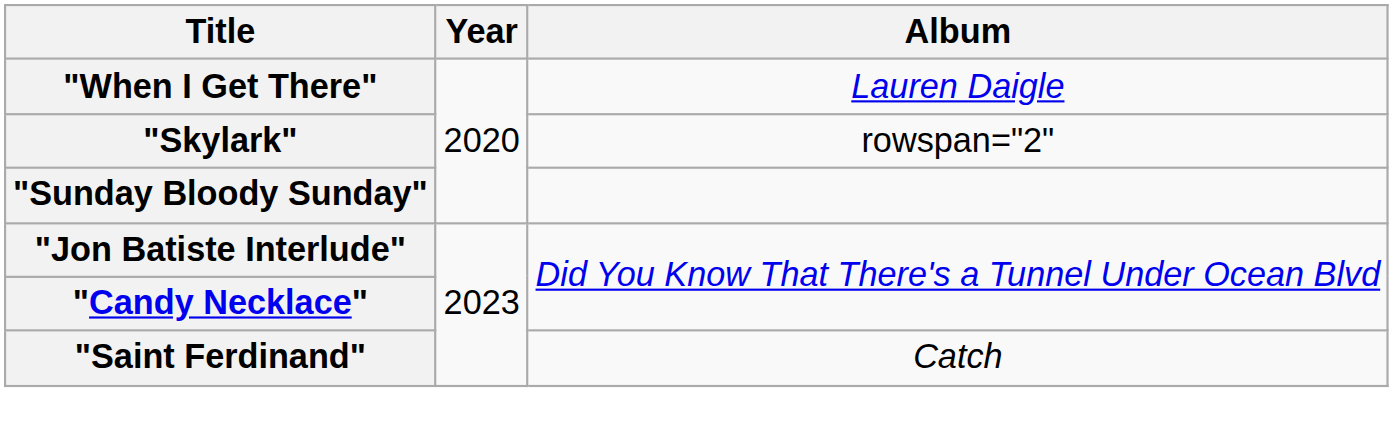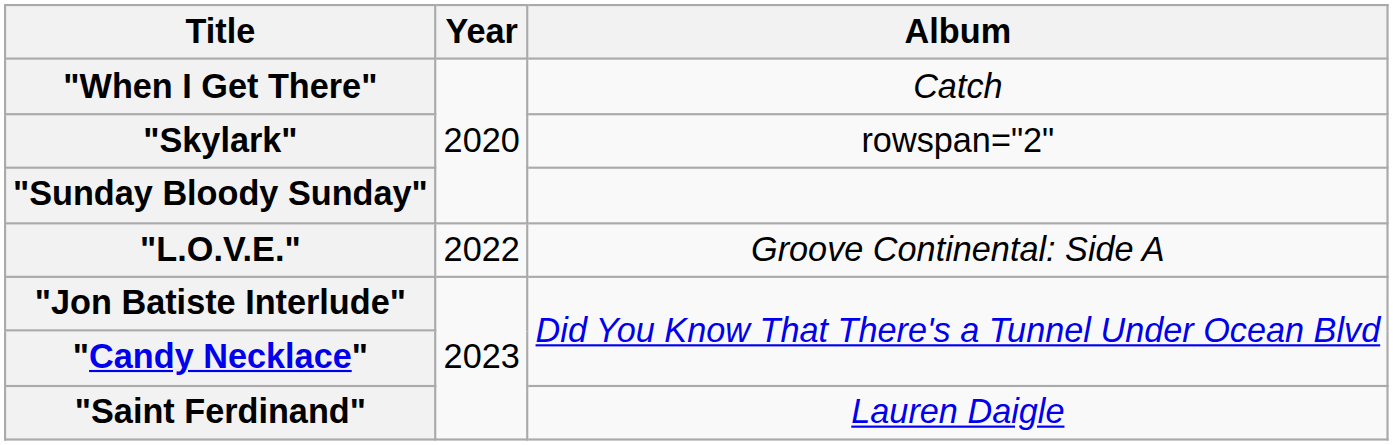(958, 85) Lauren Daigle -> (958, 85) Catch
+ row: (220, 248)
(958, 357) Catch -> (958, 411) Lauren Daigle
